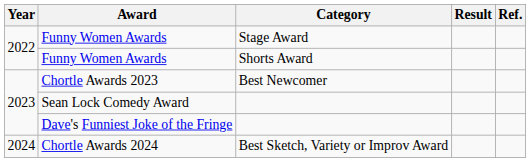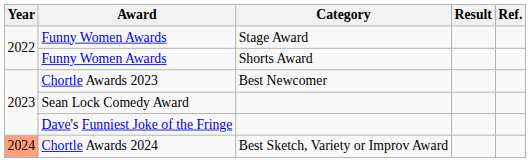(21, 146) no background -> (21, 146) lightsalmon background
